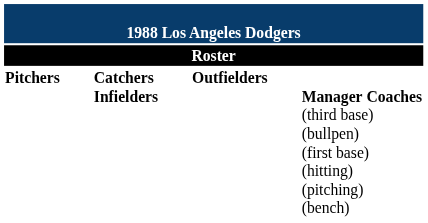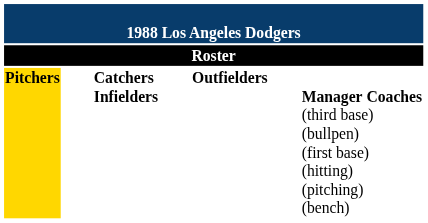(32, 78) no background -> (32, 78) gold background
